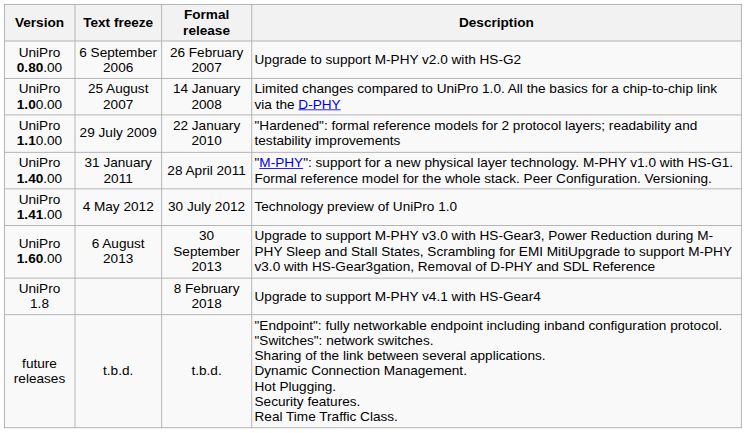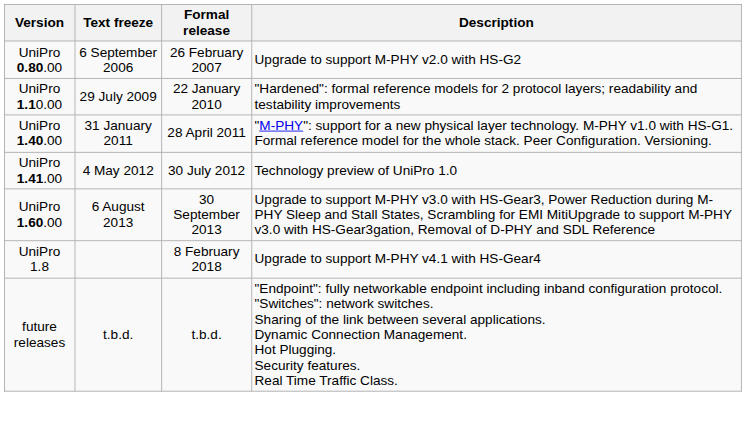- row: (39, 96)
